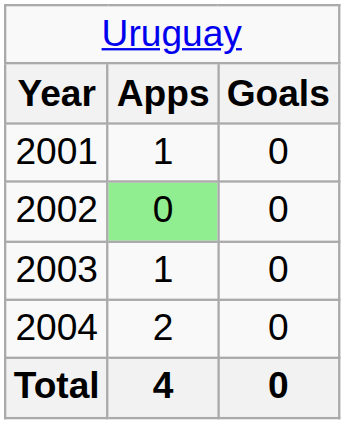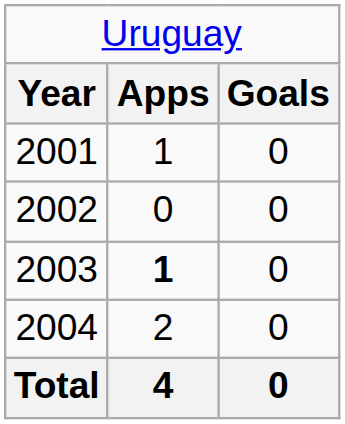(163, 210) lightgreen background -> (163, 210) no background
(163, 269) normal -> (163, 269) bold
